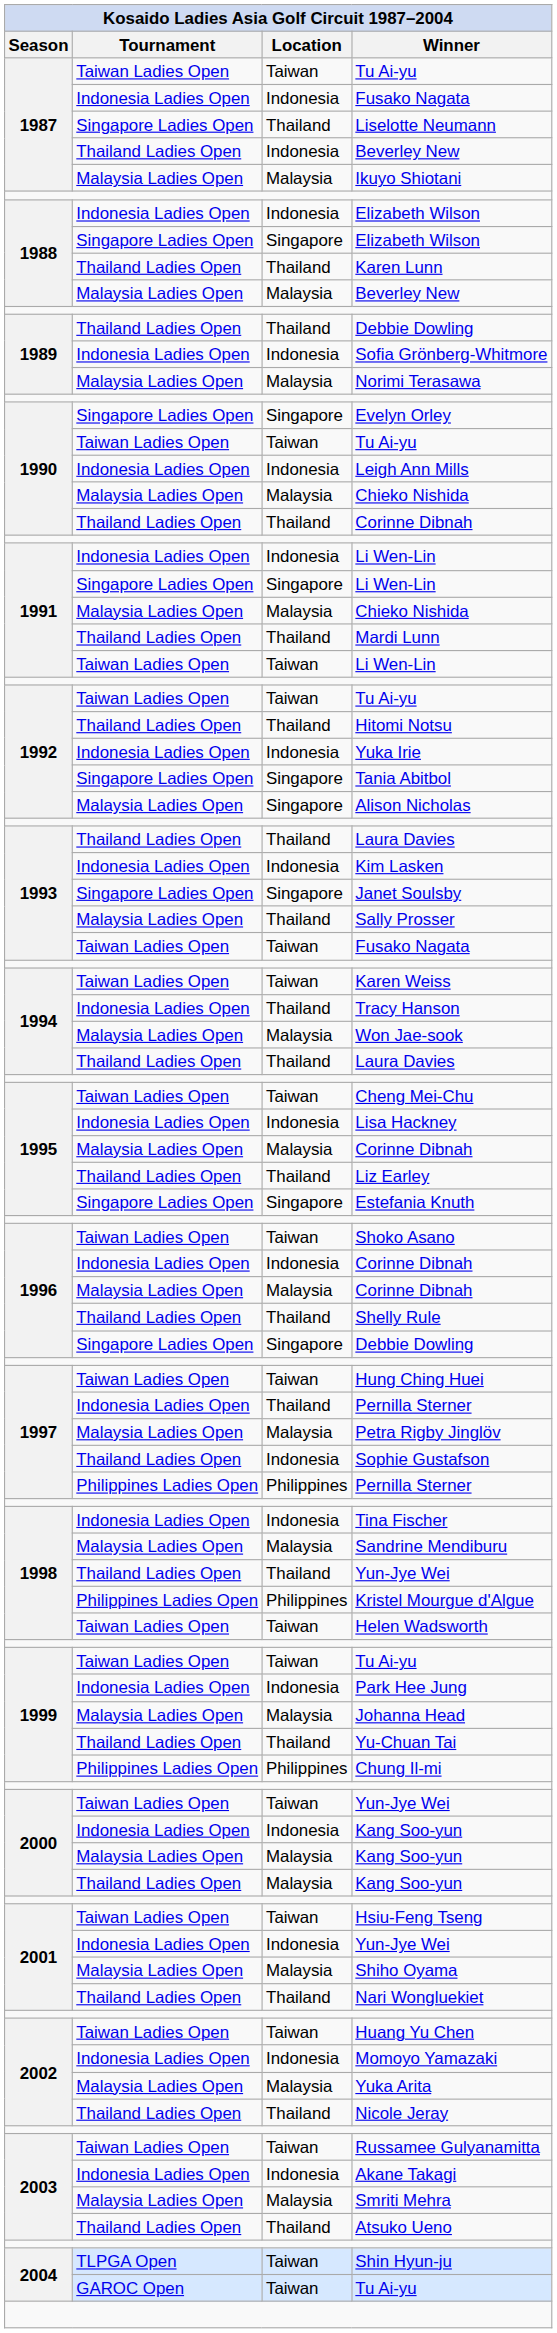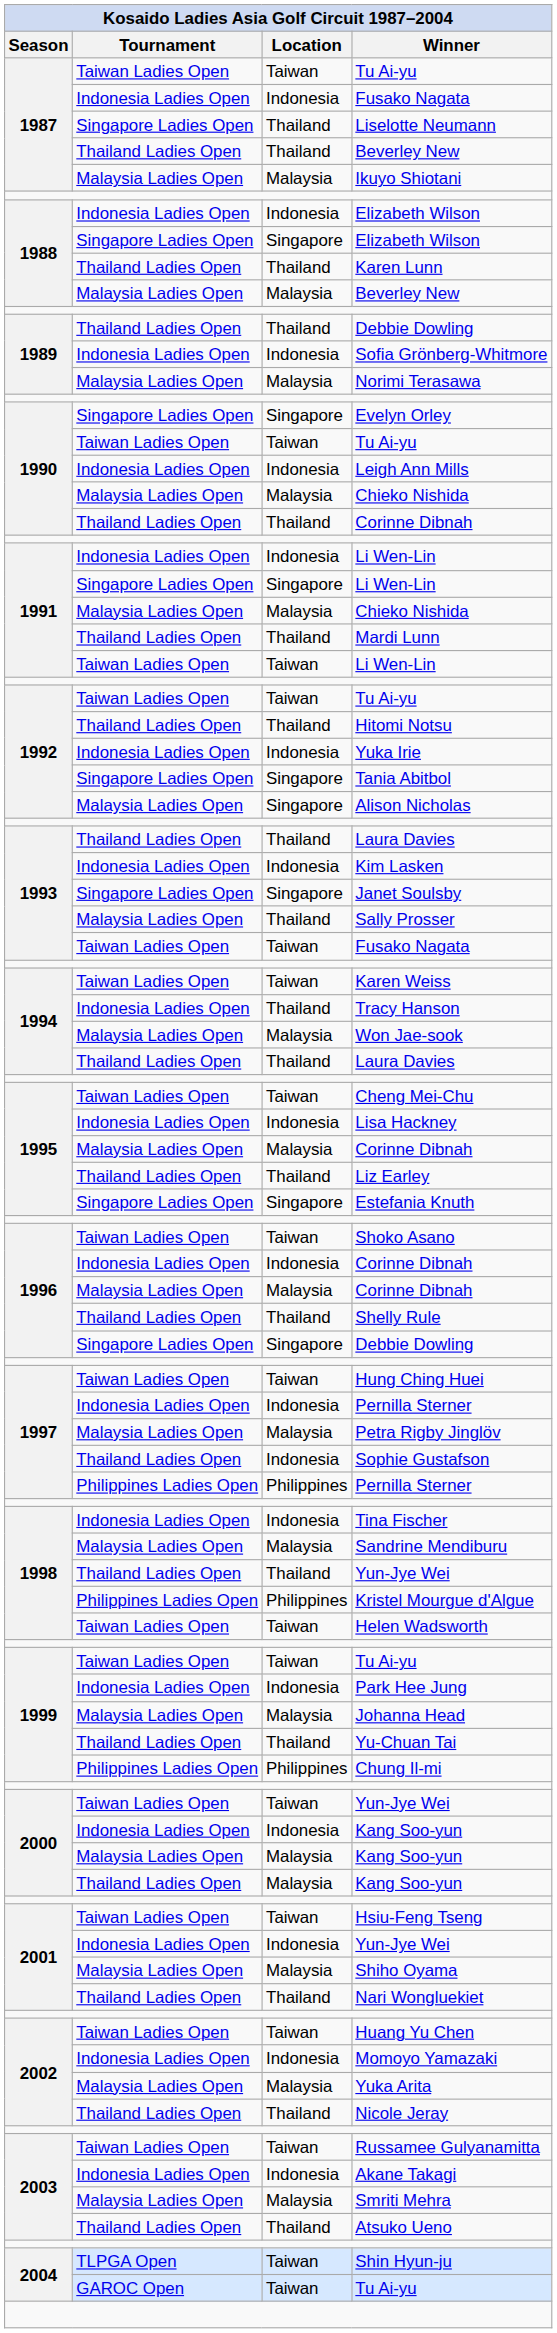(303, 152) Indonesia -> (298, 152) Thailand
(298, 1405) Thailand -> (303, 1405) Indonesia
